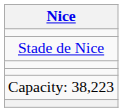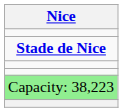(61, 48) normal -> (61, 48) bold
(61, 87) no background -> (61, 87) lightgreen background
